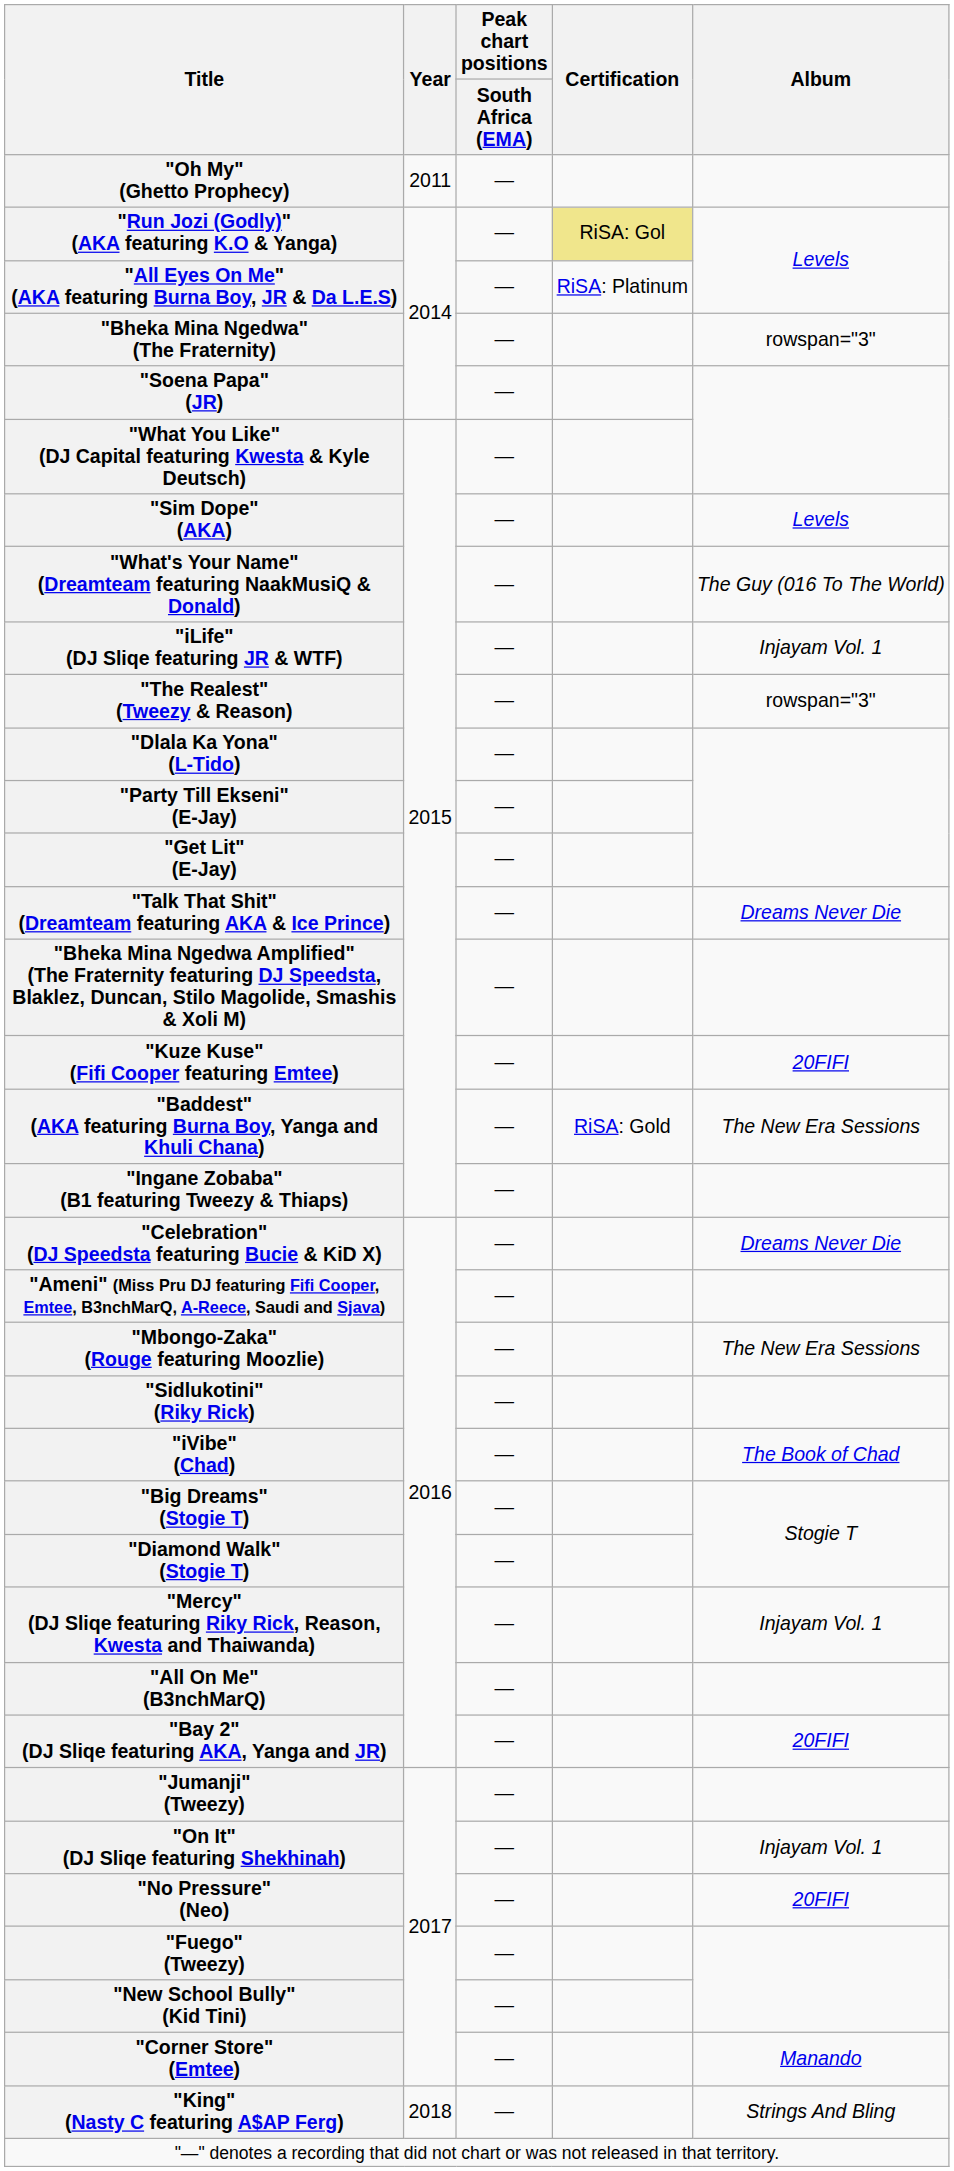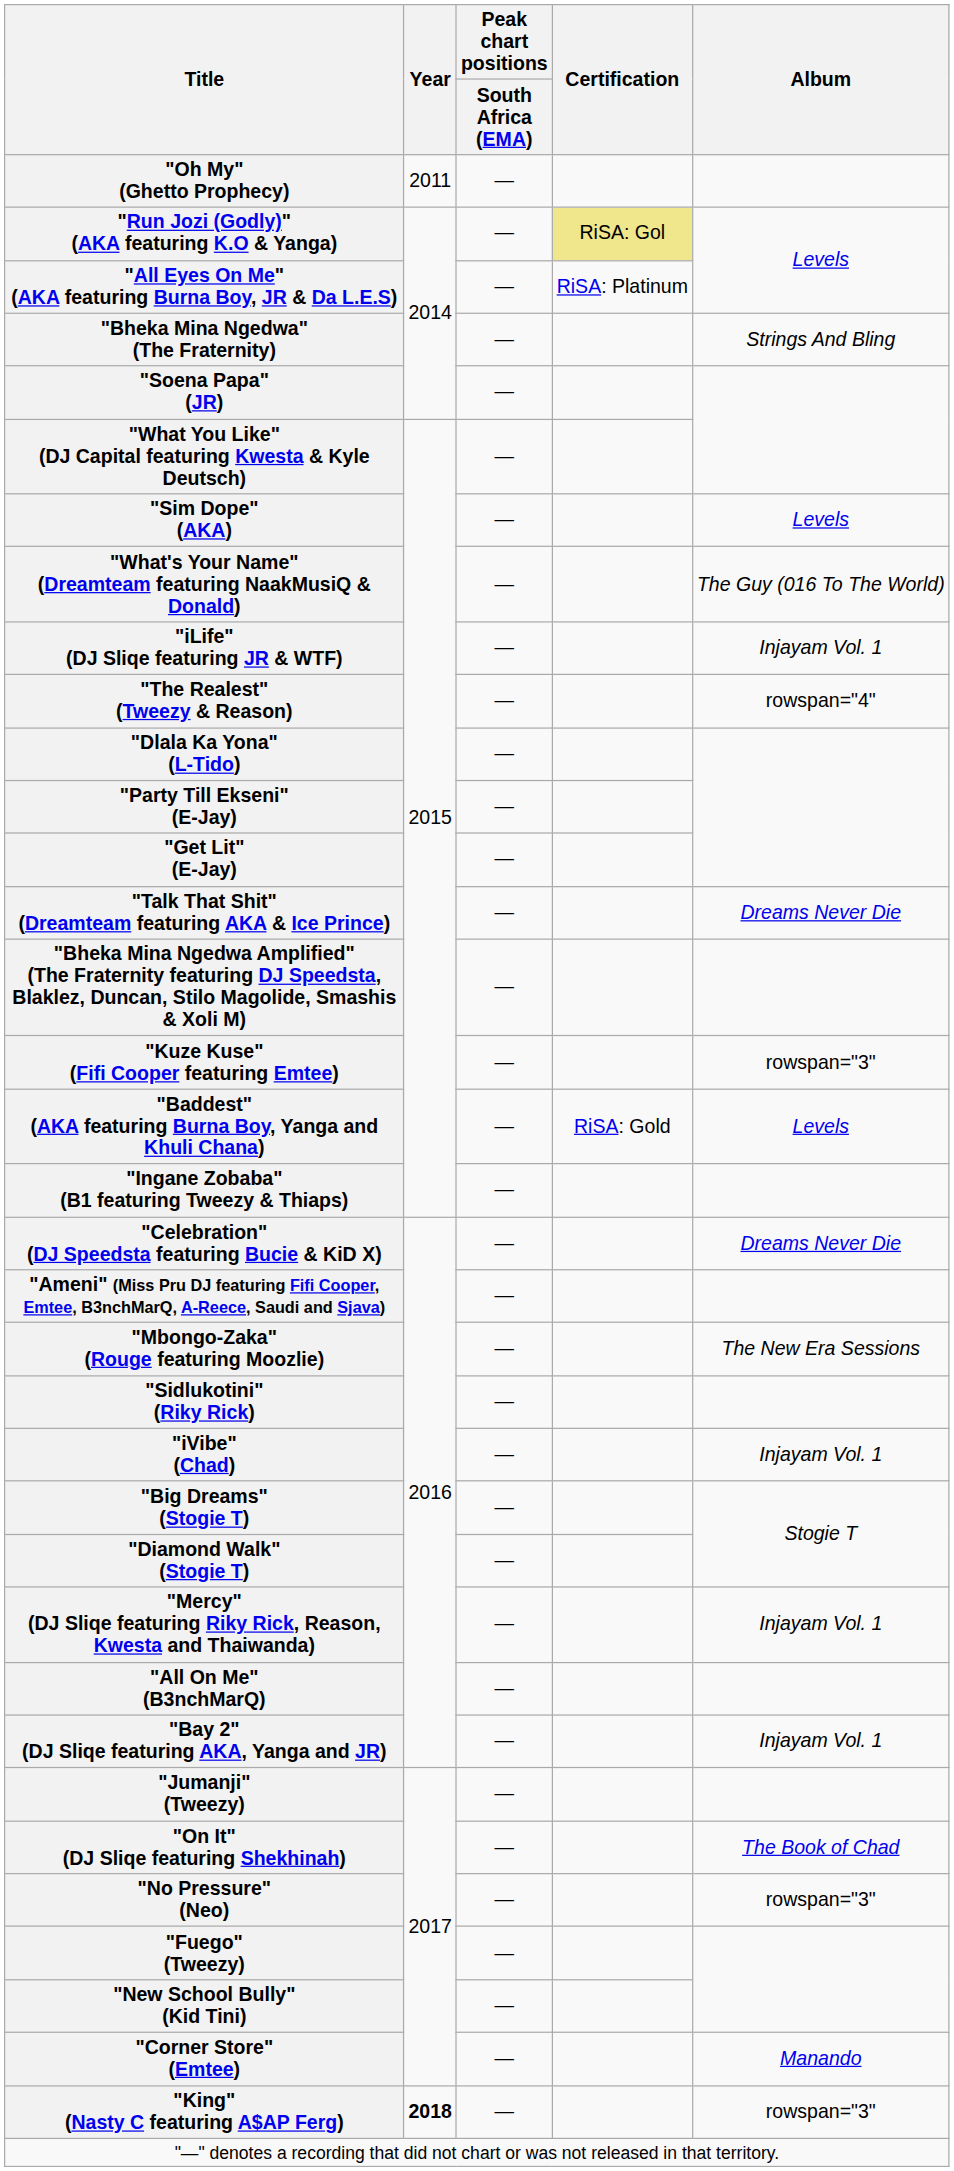(821, 339) rowspan="3" -> (821, 339) Strings And Bling
(821, 700) rowspan="3" -> (821, 700) rowspan="4"
(821, 1062) 20FIFI -> (821, 1062) rowspan="3"
(821, 1126) The New Era Sessions -> (821, 1126) Levels
(821, 1454) The Book of Chad -> (821, 1454) Injayam Vol. 1
(821, 1741) 20FIFI -> (821, 1741) Injayam Vol. 1
(821, 1847) Injayam Vol. 1 -> (821, 1847) The Book of Chad
(821, 1899) 20FIFI -> (821, 1899) rowspan="3"
(430, 2111) normal -> (430, 2111) bold
(821, 2111) Strings And Bling -> (821, 2111) rowspan="3"
